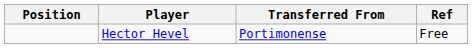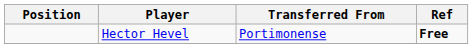(434, 34) normal -> (434, 34) bold
